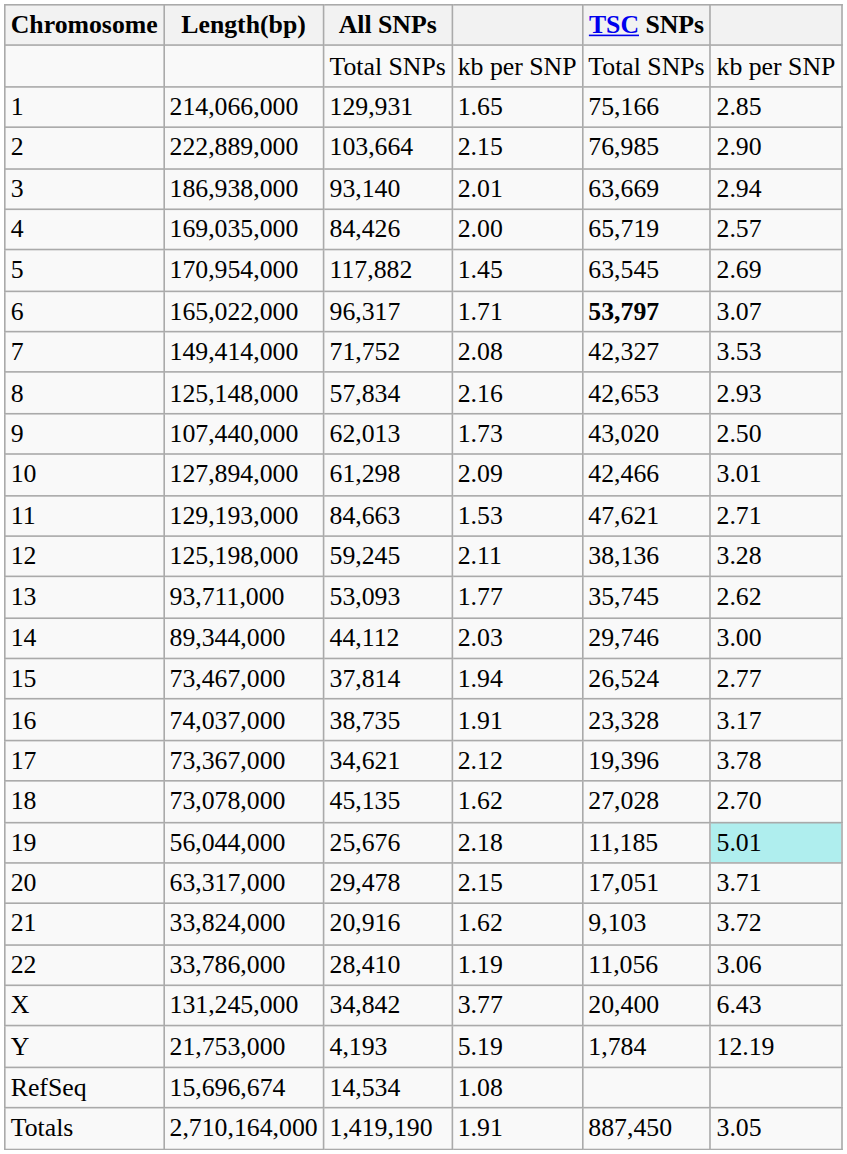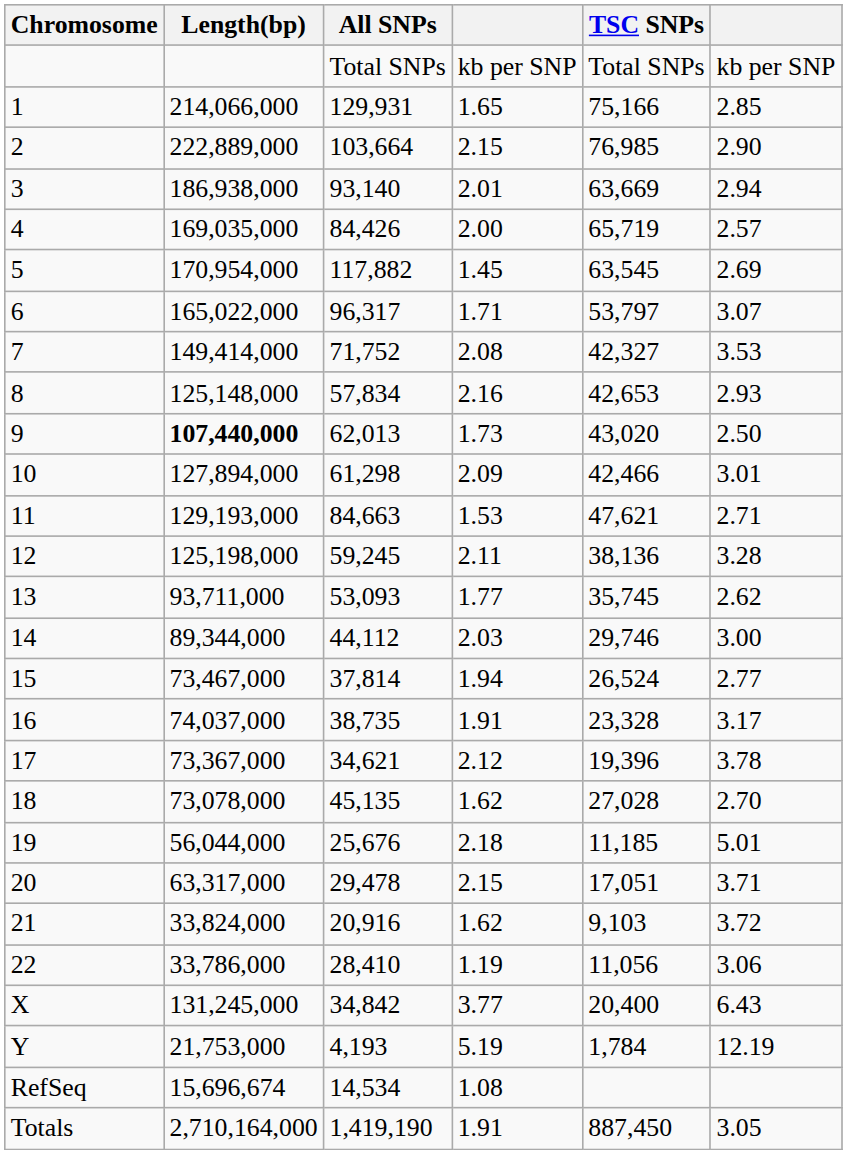(624, 310) bold -> (624, 310) normal
(234, 433) normal -> (234, 433) bold
(739, 842) paleturquoise background -> (739, 842) no background
